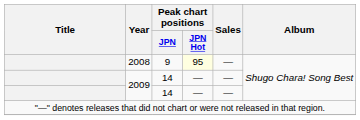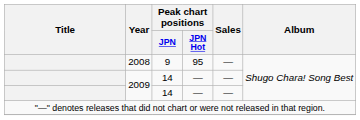(198, 62) lightyellow background -> (198, 62) no background
